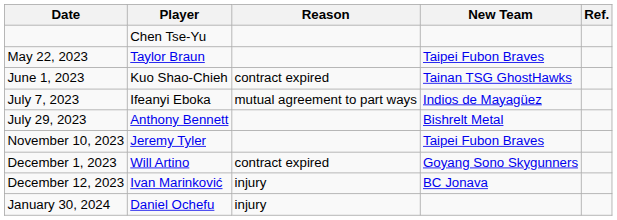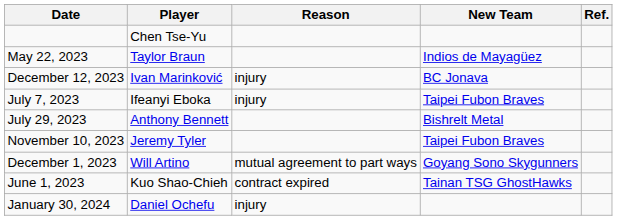(484, 57) Taipei Fubon Braves -> (482, 57) Indios de Mayagüez
rows swapped: (46, 78) <-> (66, 183)
(326, 99) mutual agreement to part ways -> (250, 99) injury
(482, 99) Indios de Mayagüez -> (484, 99) Taipei Fubon Braves
(282, 162) contract expired -> (326, 162) mutual agreement to part ways
